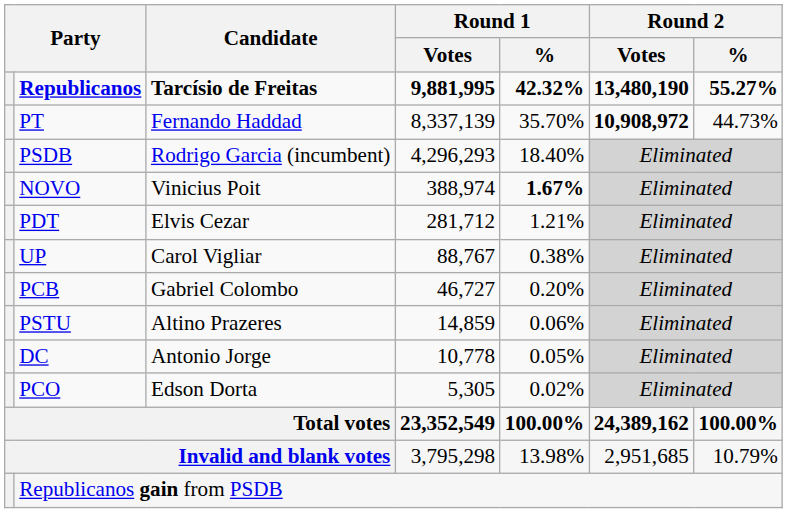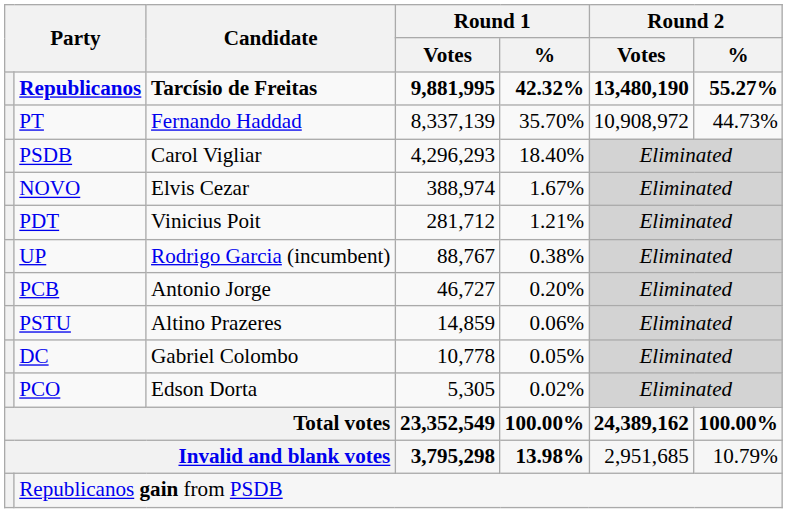(641, 121) bold -> (641, 121) normal
(271, 155) Rodrigo Garcia (incumbent) -> (206, 155) Carol Vigliar
(206, 188) Vinicius Poit -> (200, 188) Elvis Cezar
(555, 188) bold -> (557, 188) normal
(200, 222) Elvis Cezar -> (206, 222) Vinicius Poit
(206, 255) Carol Vigliar -> (271, 255) Rodrigo Garcia (incumbent)
(225, 289) Gabriel Colombo -> (211, 289) Antonio Jorge
(211, 356) Antonio Jorge -> (225, 356) Gabriel Colombo
(453, 456) normal -> (453, 456) bold
(552, 456) normal -> (550, 456) bold
